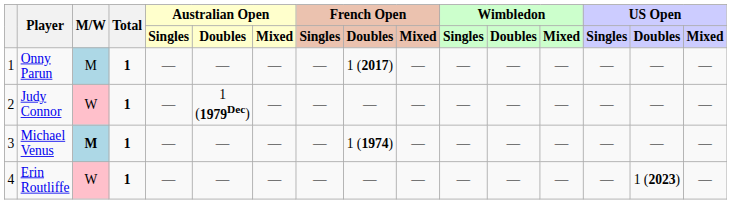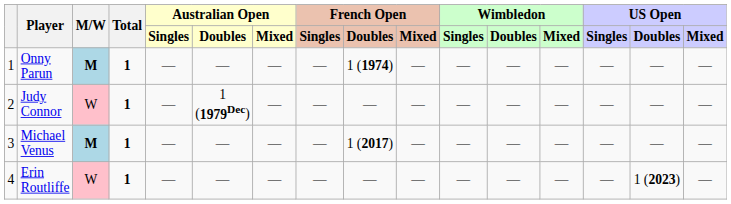(91, 66) normal -> (91, 66) bold
(370, 66) 1 (2017) -> (370, 66) 1 (1974)
(370, 143) 1 (1974) -> (370, 143) 1 (2017)
